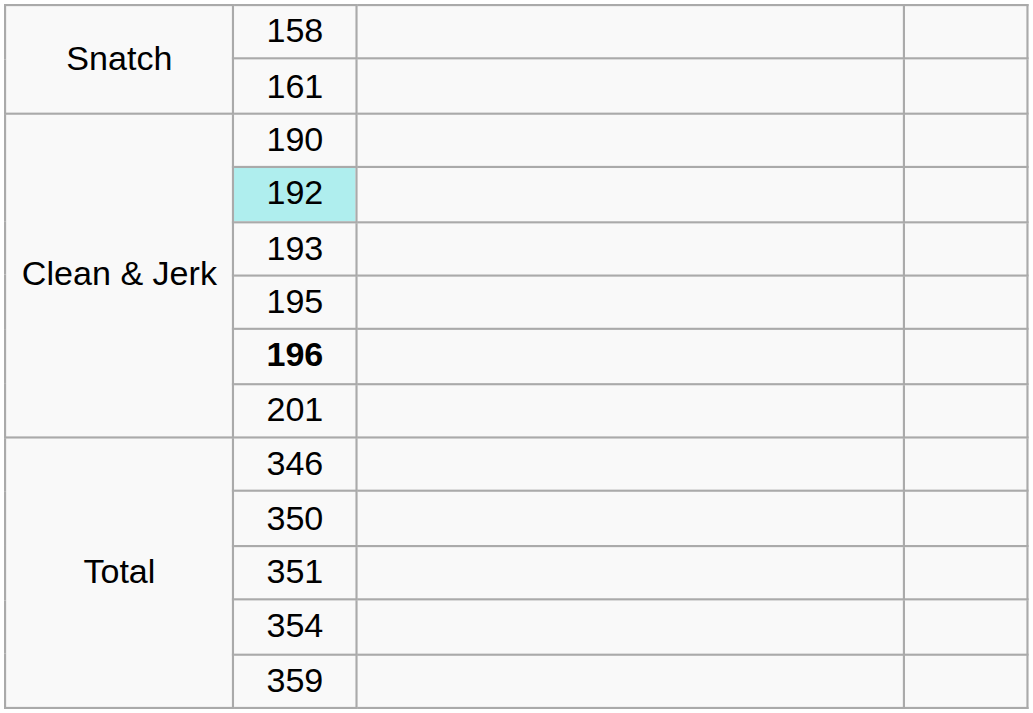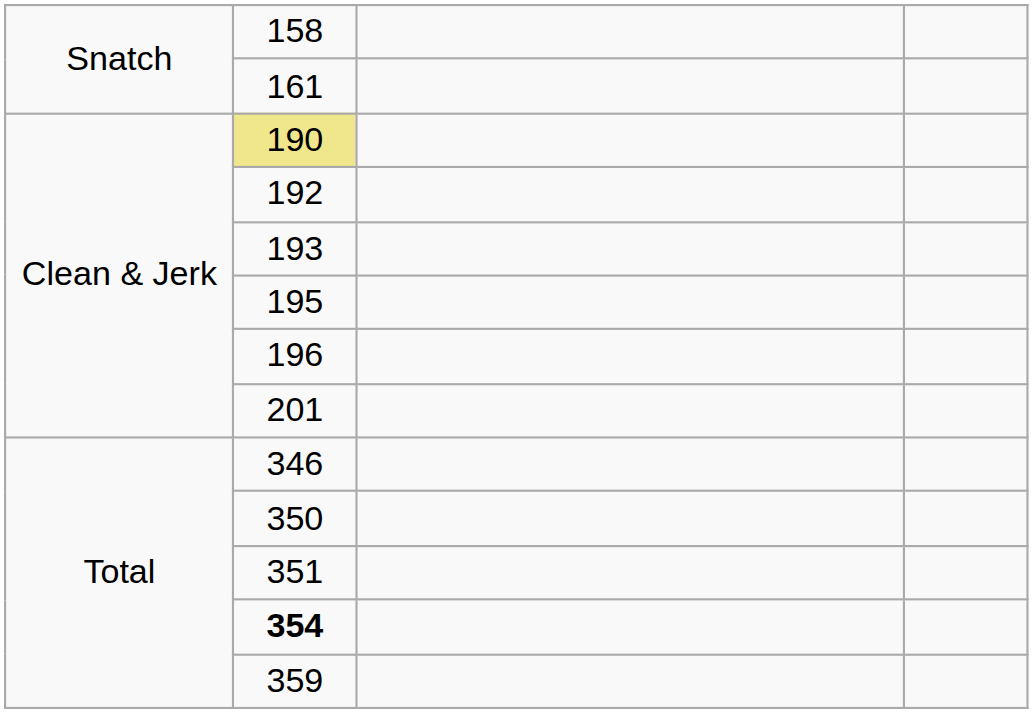(295, 139) no background -> (295, 139) khaki background
(295, 193) paleturquoise background -> (295, 193) no background
(295, 355) bold -> (295, 355) normal
(295, 626) normal -> (295, 626) bold
